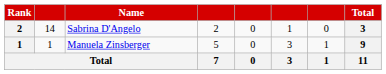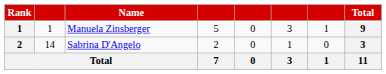rows swapped: (109, 45) <-> (104, 28)
